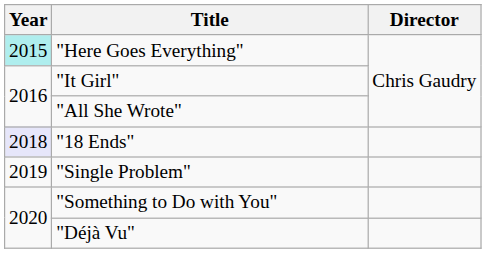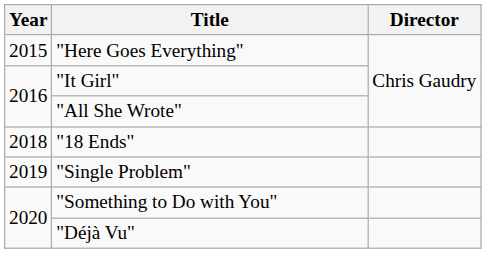(28, 50) paleturquoise background -> (28, 50) no background
(28, 141) lavender background -> (28, 141) no background
